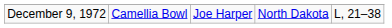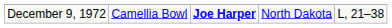(223, 14) normal -> (224, 14) bold
